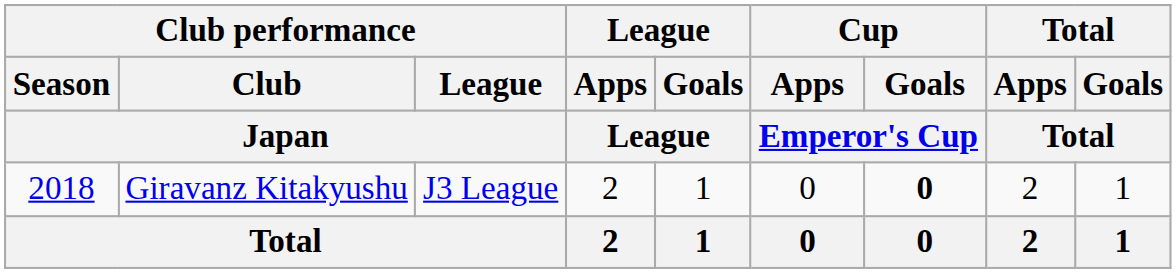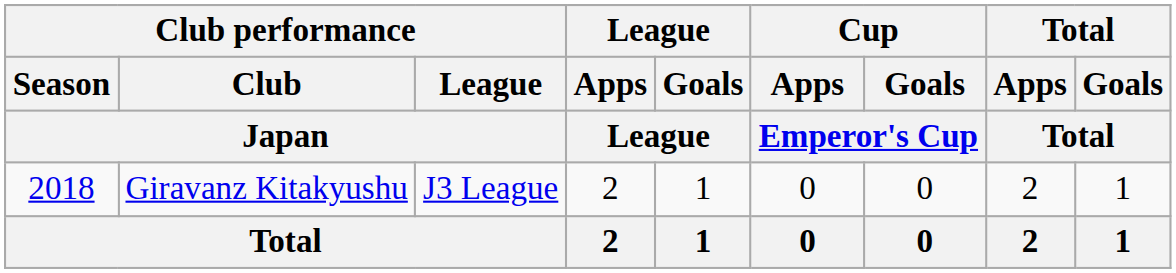(925, 188) bold -> (925, 188) normal
